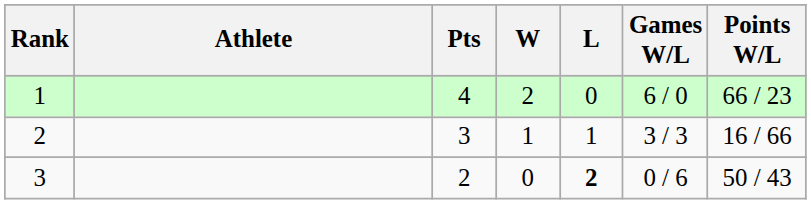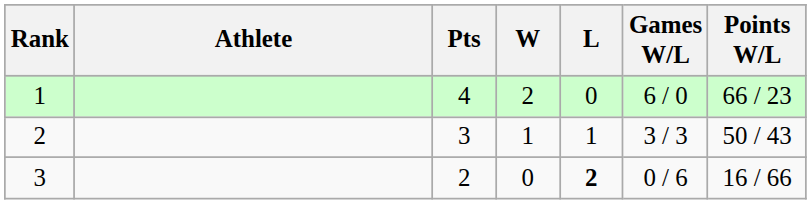(757, 137) 16 / 66 -> (757, 137) 50 / 43
(757, 178) 50 / 43 -> (757, 178) 16 / 66
